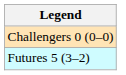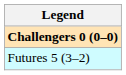(61, 36) normal -> (63, 36) bold
